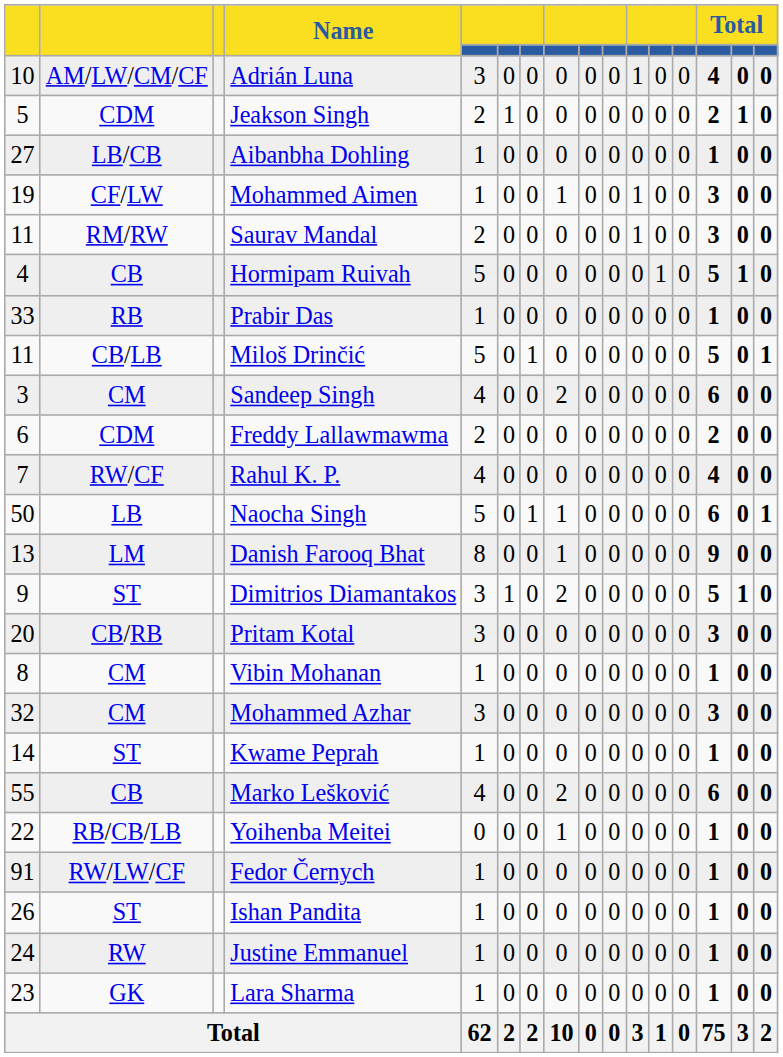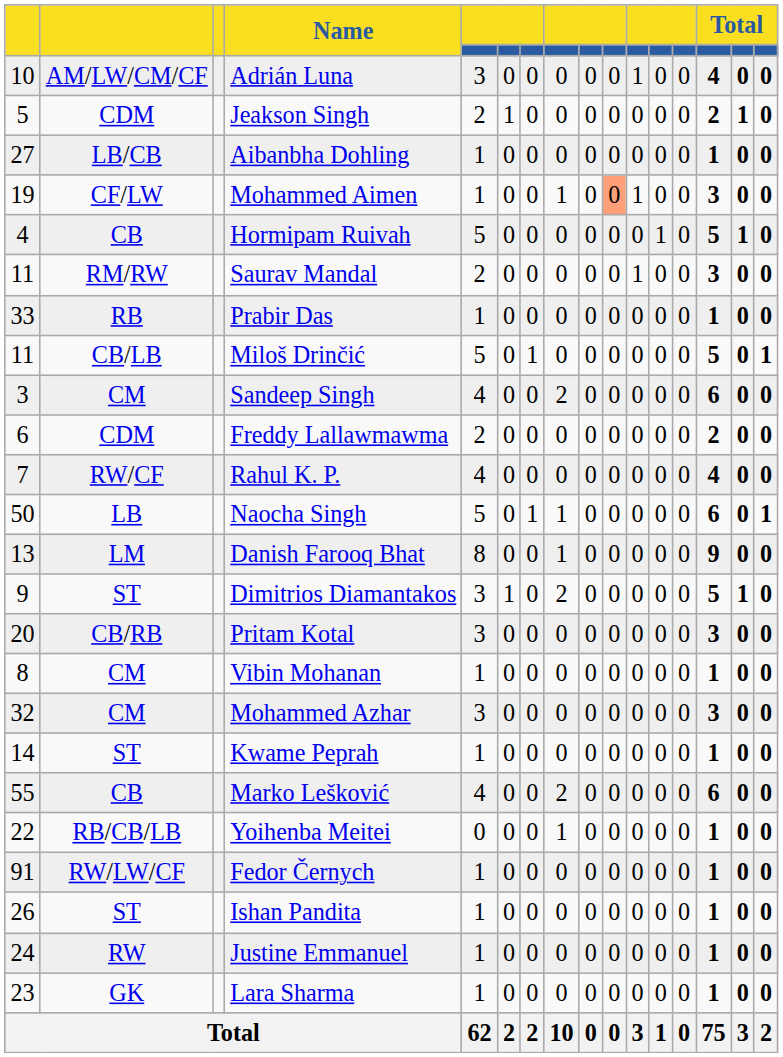(614, 195) no background -> (614, 195) lightsalmon background
rows swapped: (320, 274) <-> (304, 235)
